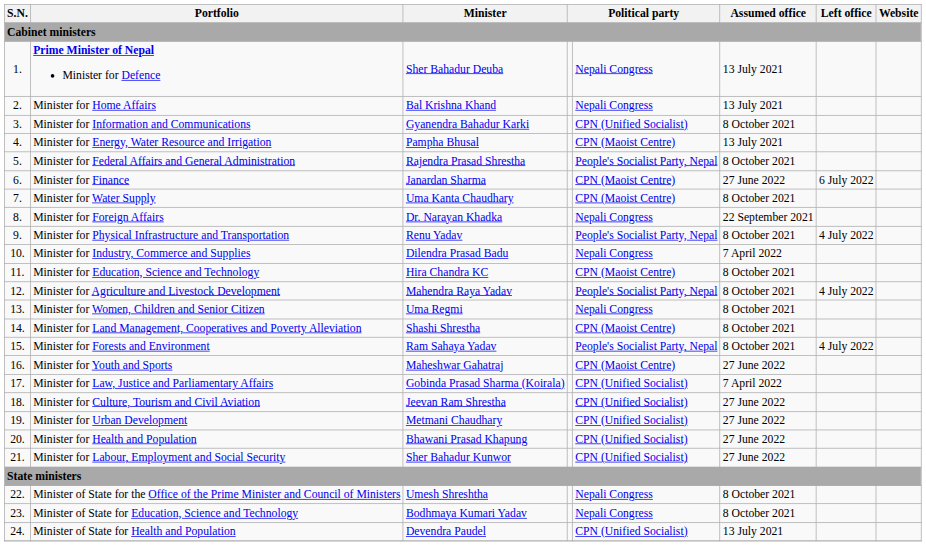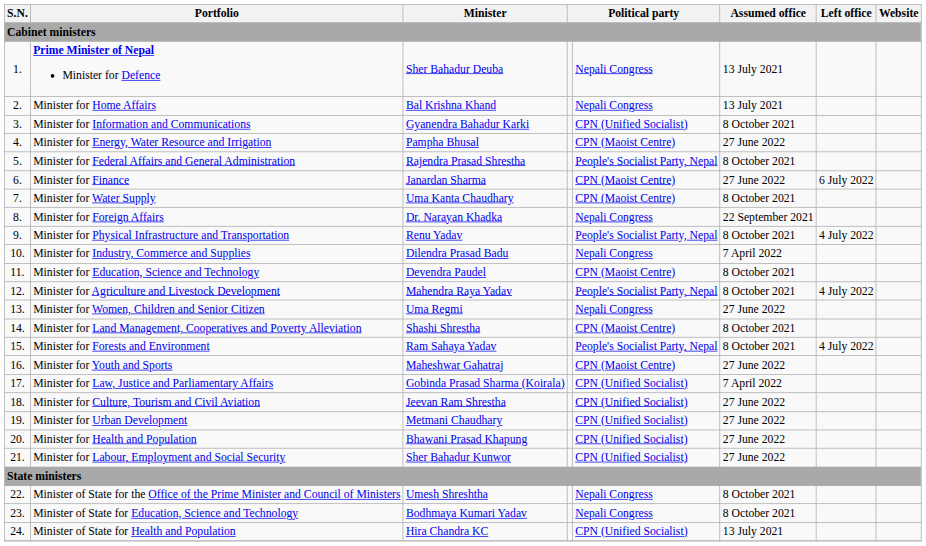(753, 142) 13 July 2021 -> (754, 142) 27 June 2022
(447, 272) Hira Chandra KC -> (446, 272) Devendra Paudel
(759, 309) 8 October 2021 -> (754, 309) 27 June 2022
(446, 531) Devendra Paudel -> (447, 531) Hira Chandra KC
